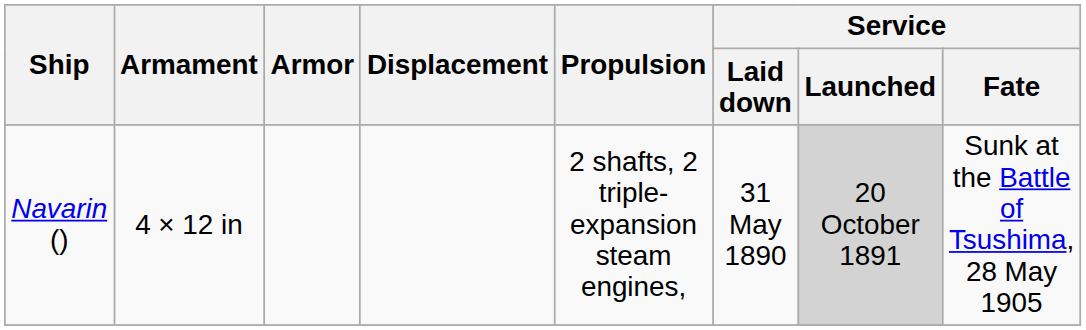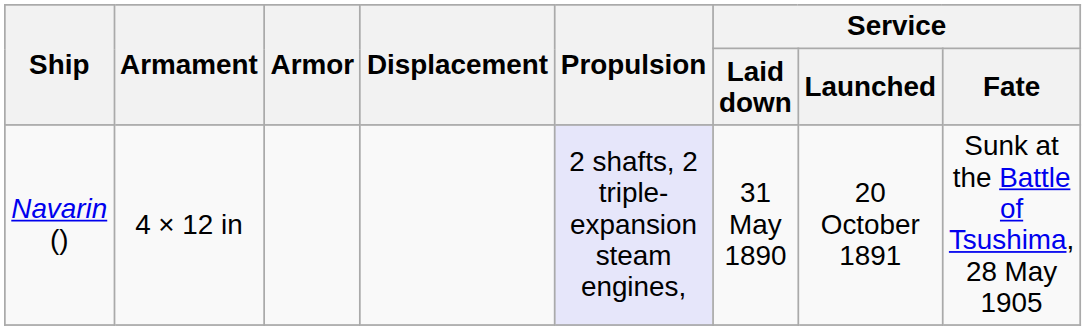(634, 224) no background -> (634, 224) lavender background
(870, 224) lightgrey background -> (870, 224) no background
